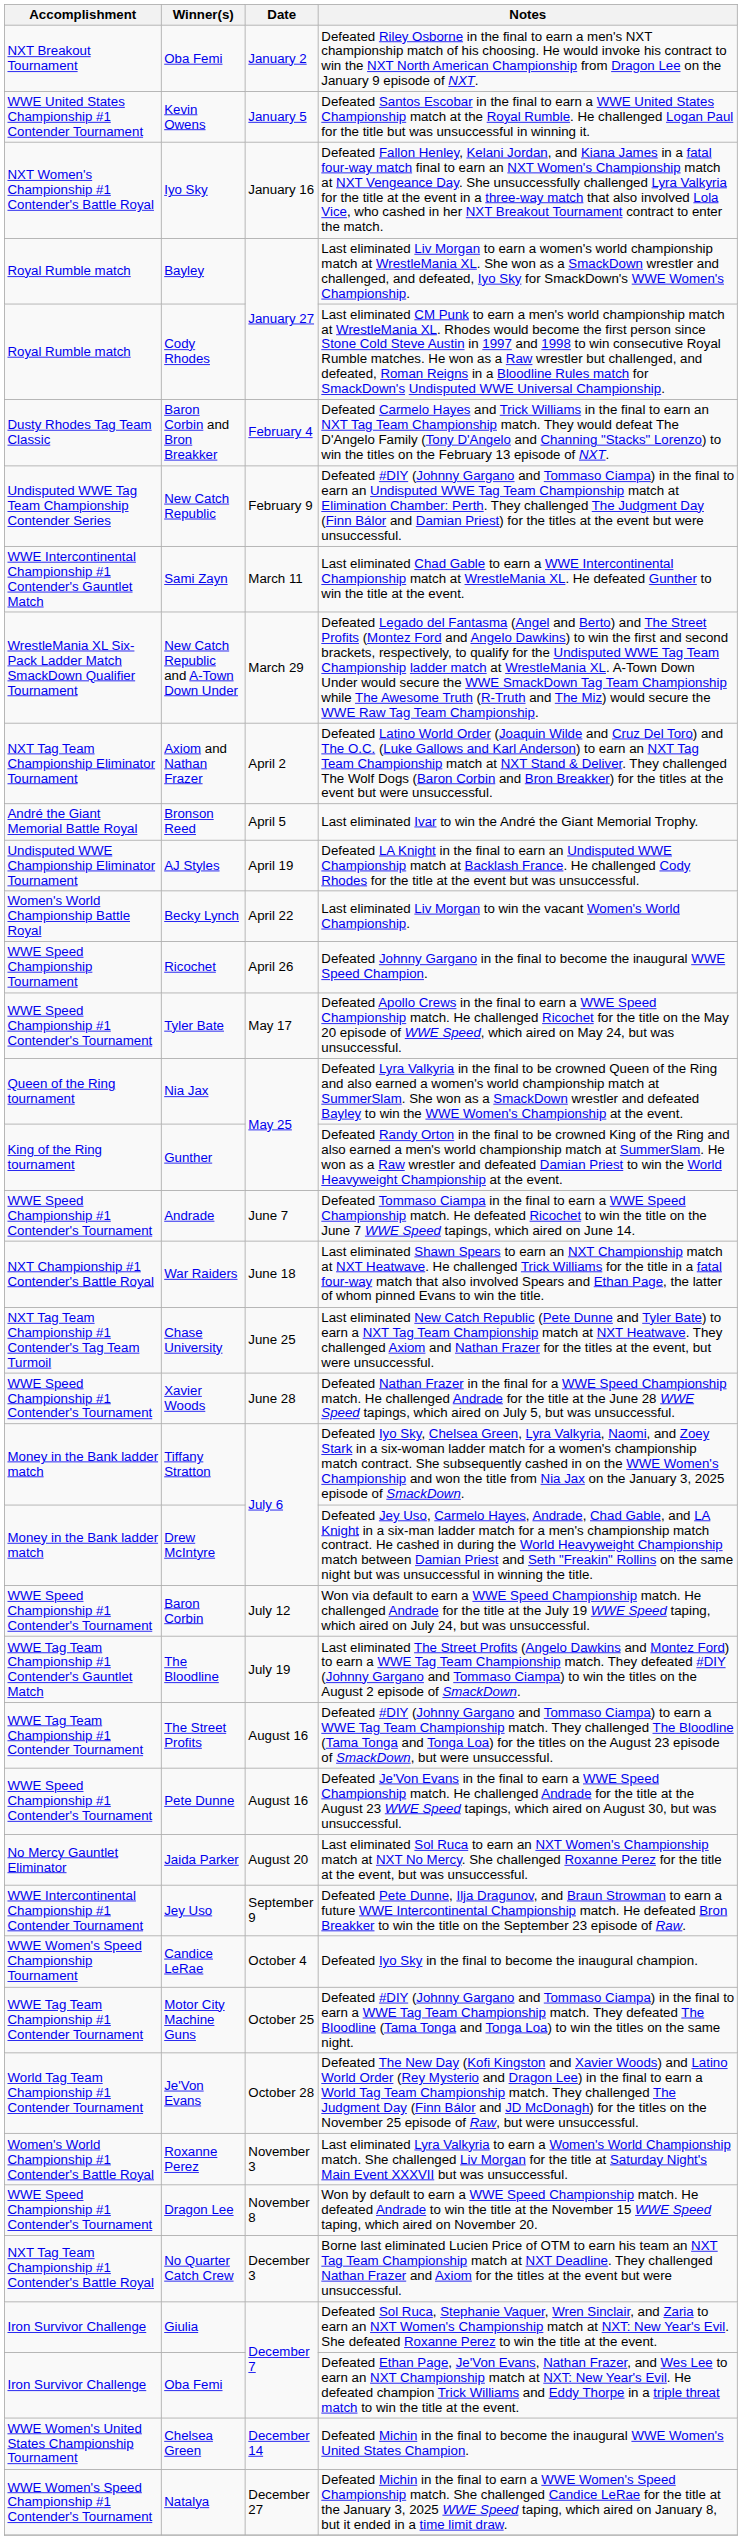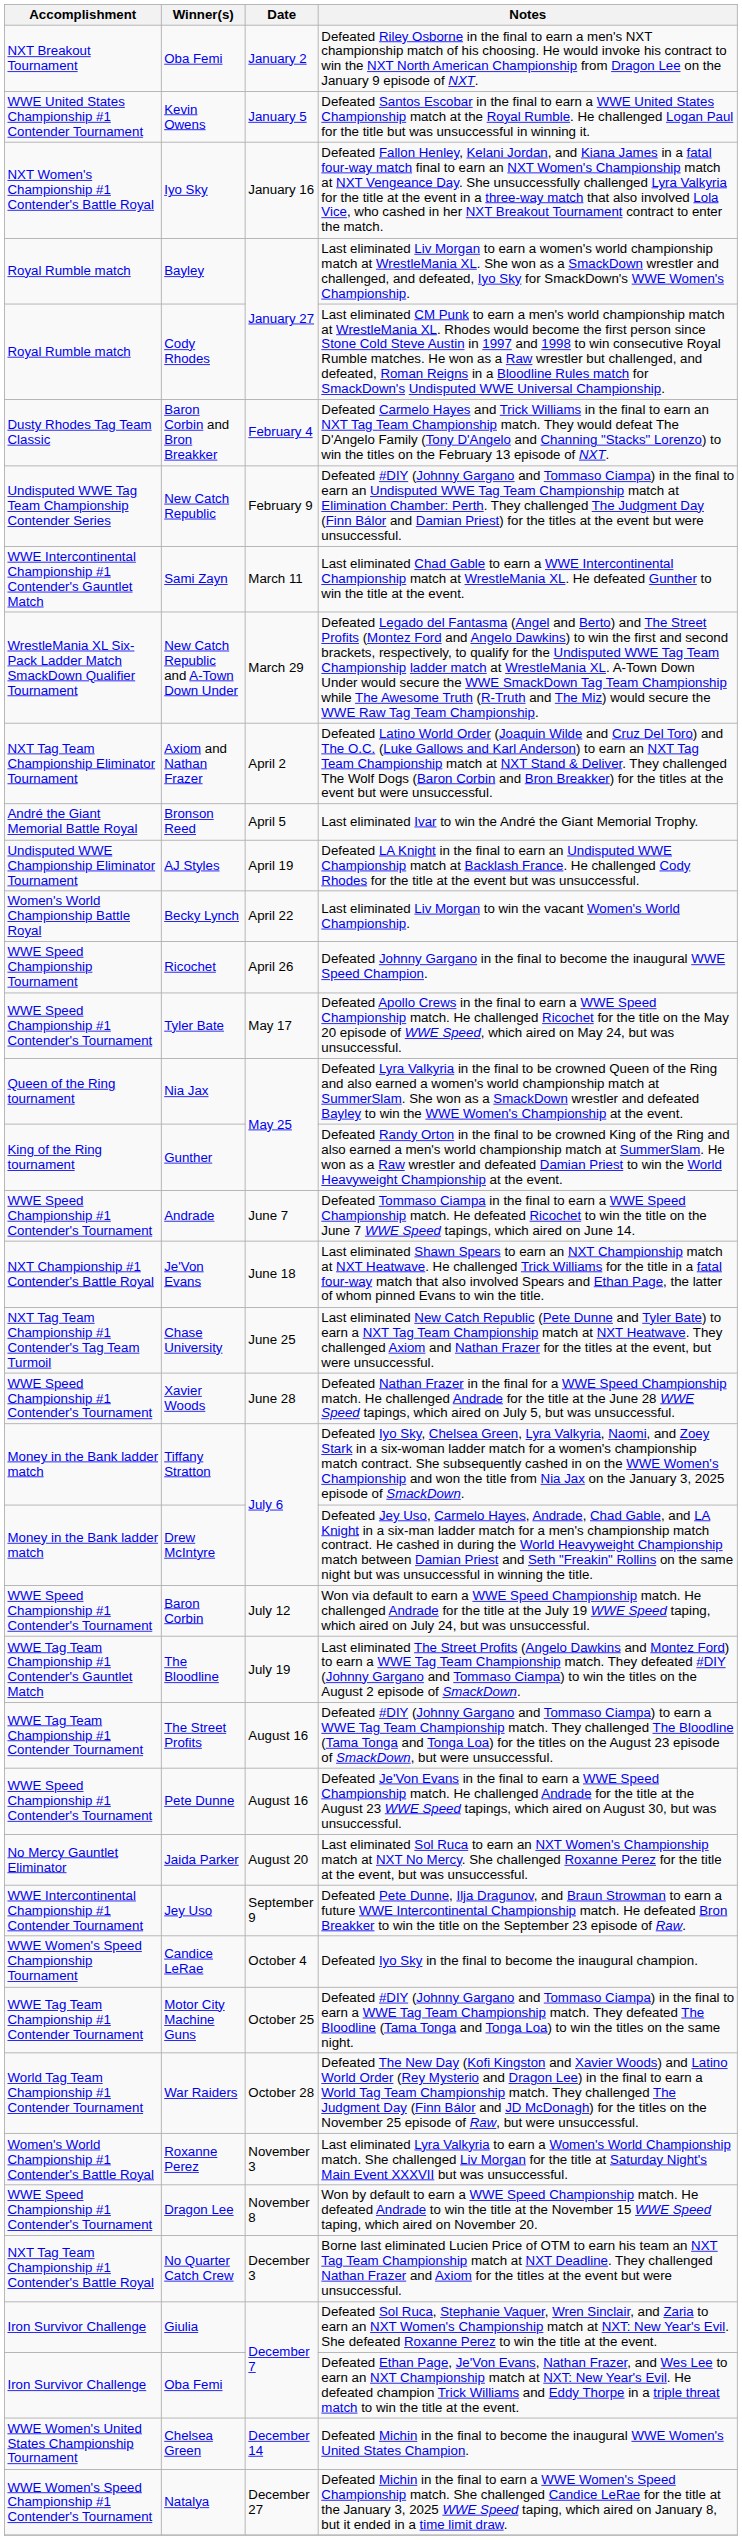(201, 1274) War Raiders -> (184, 1274) Je'Von Evans
(184, 2093) Je'Von Evans -> (201, 2093) War Raiders
